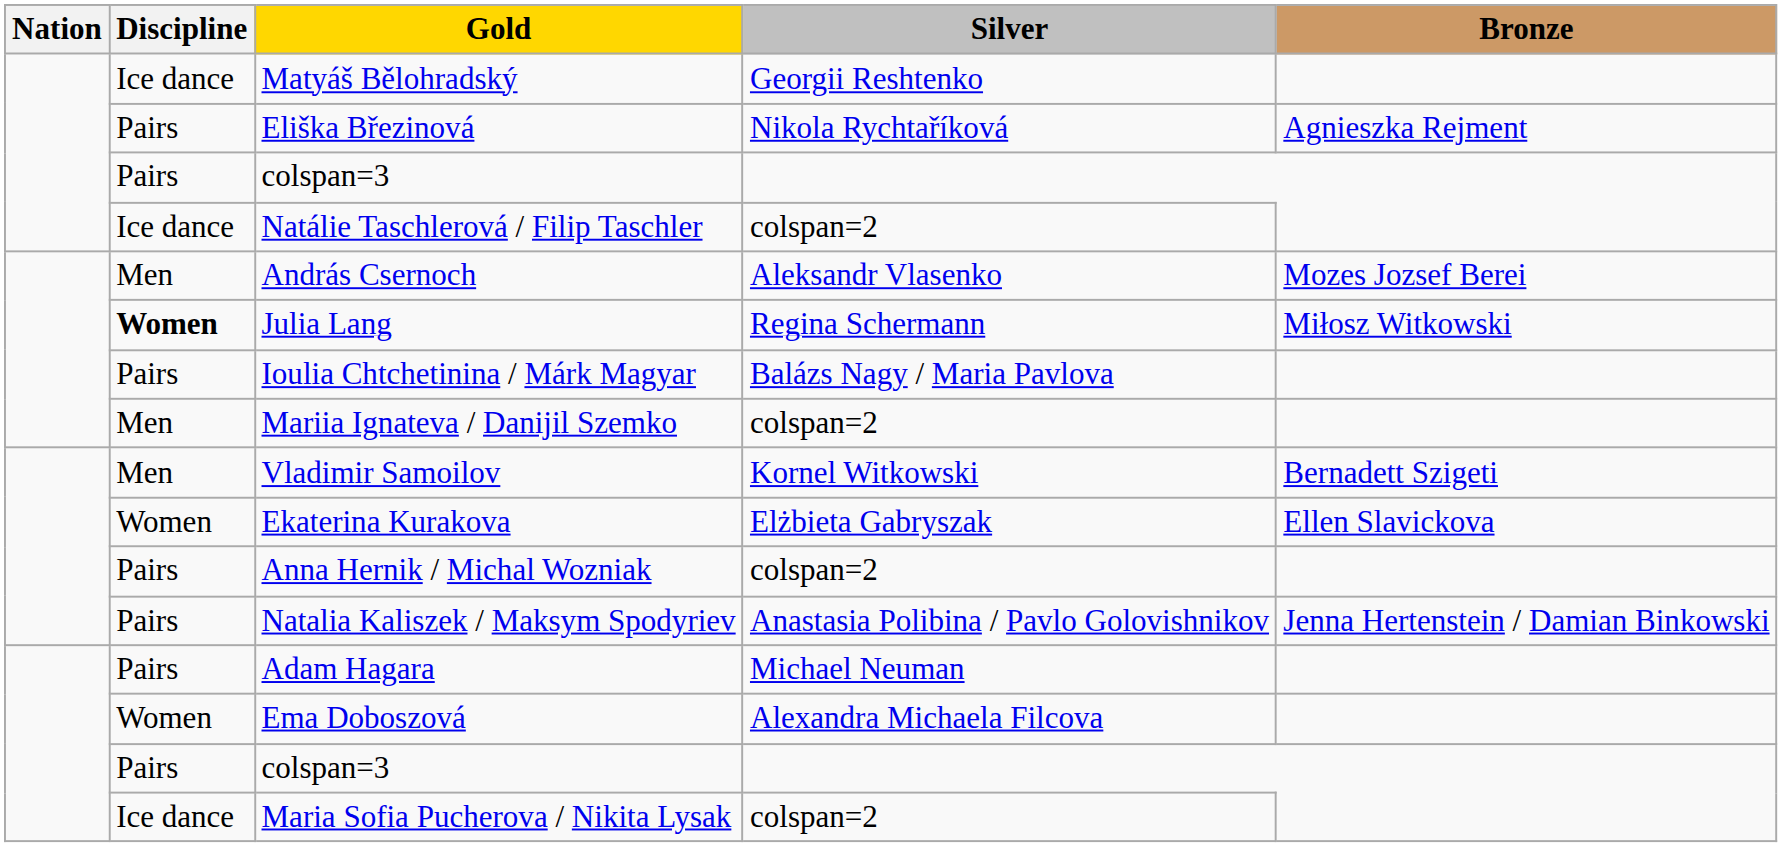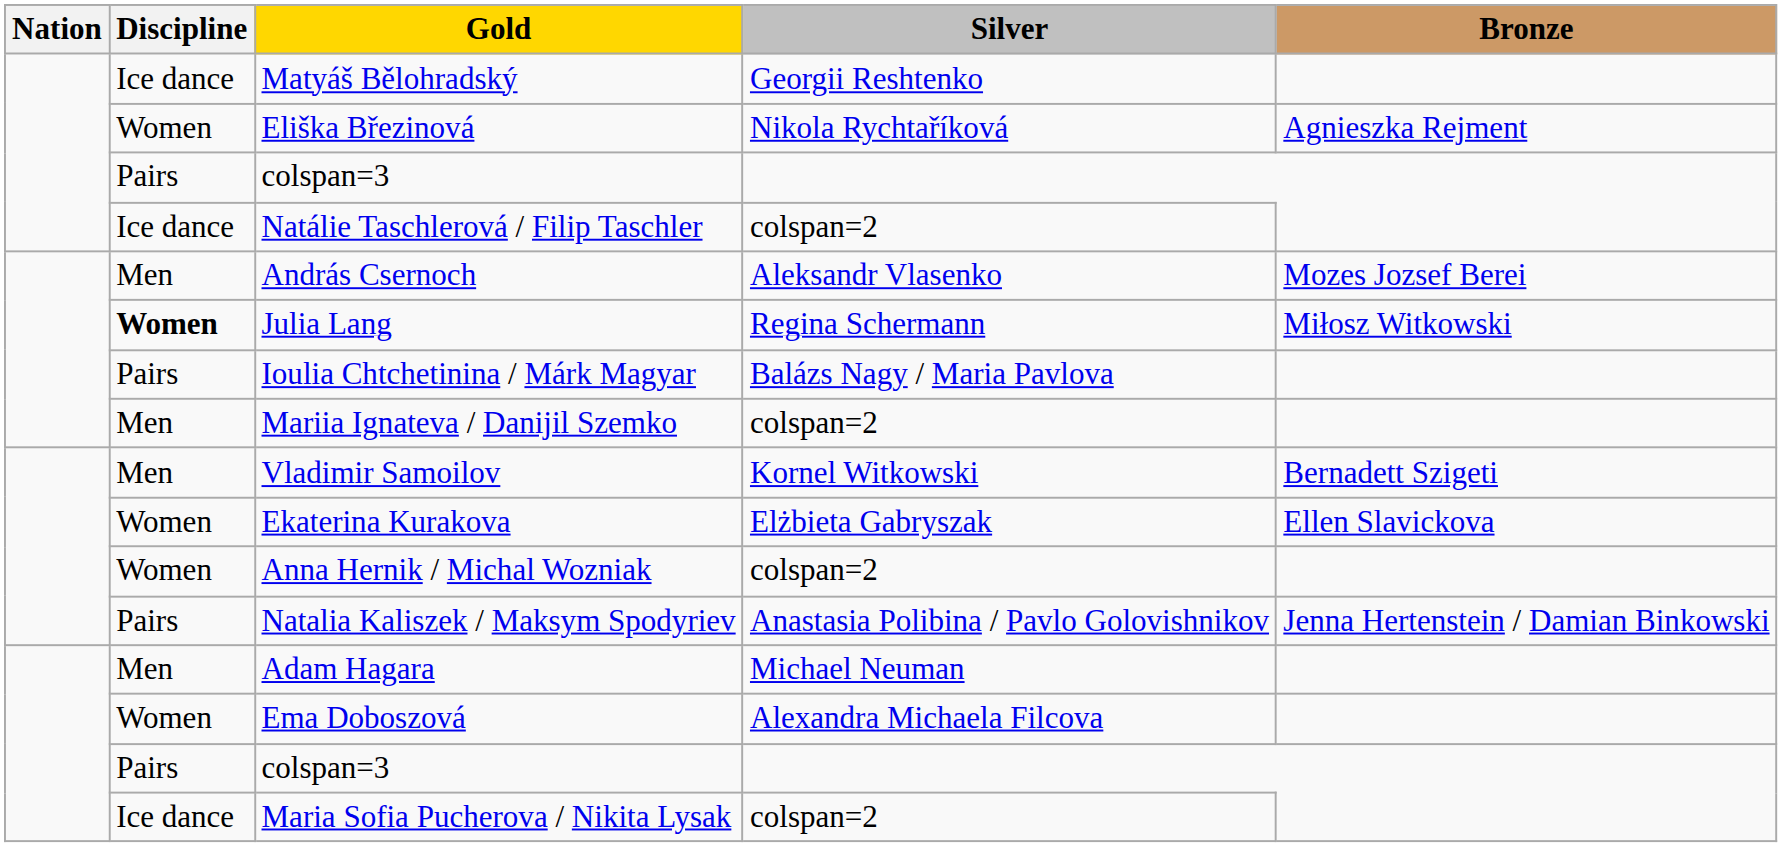(147, 127) Pairs -> (164, 127) Women
(147, 570) Pairs -> (164, 570) Women
(147, 669) Pairs -> (145, 669) Men
